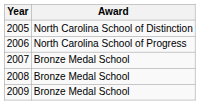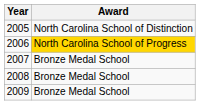(110, 44) no background -> (110, 44) gold background
